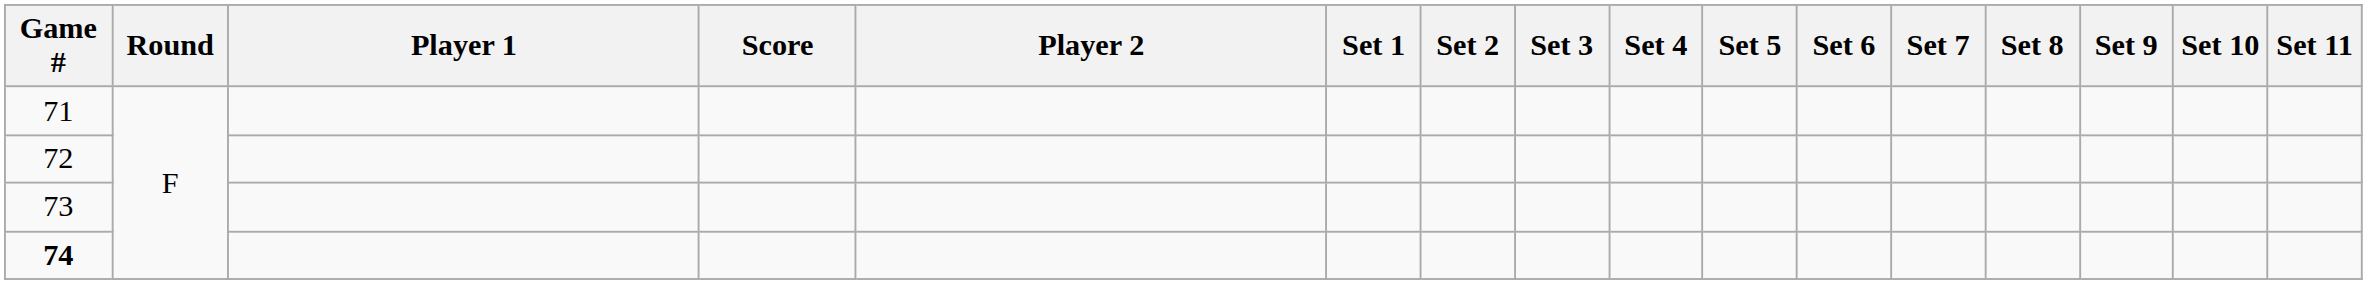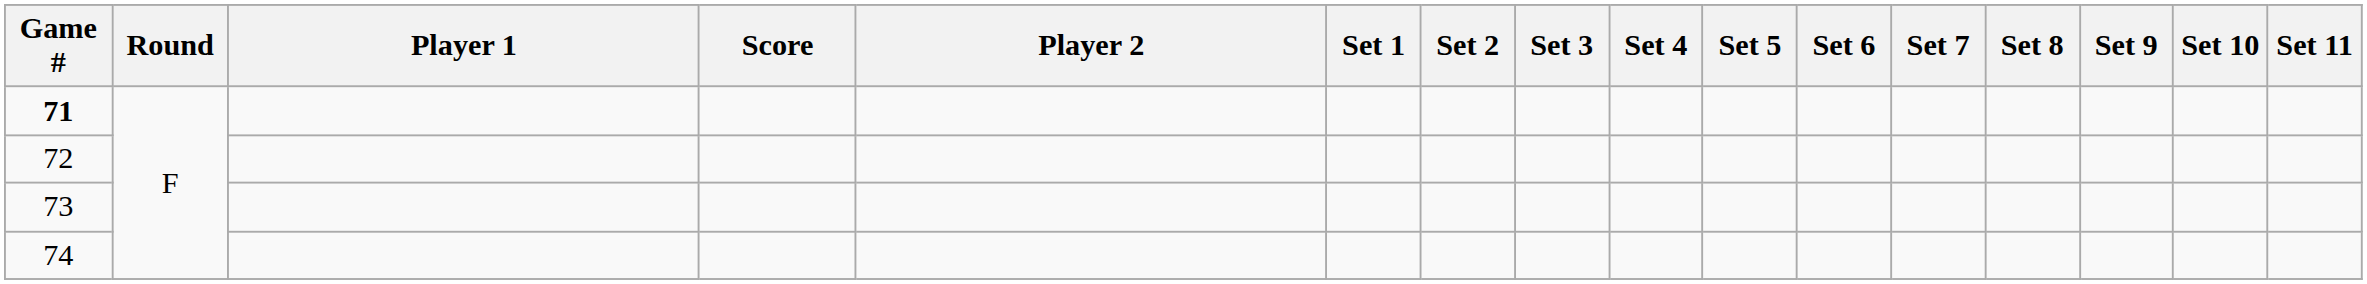(58, 110) normal -> (58, 110) bold
(58, 254) bold -> (58, 254) normal
